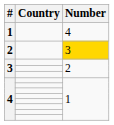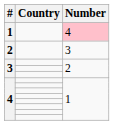(68, 31) no background -> (68, 31) pink background
(68, 50) gold background -> (68, 50) no background
